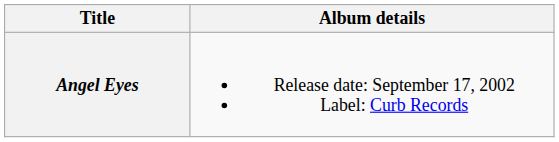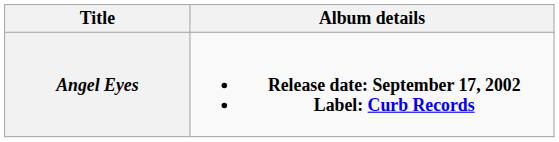(372, 95) normal -> (372, 95) bold
